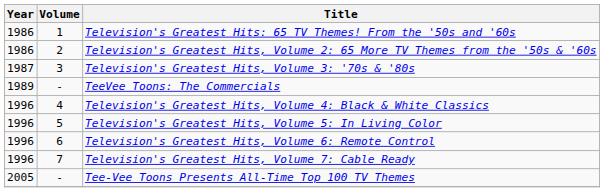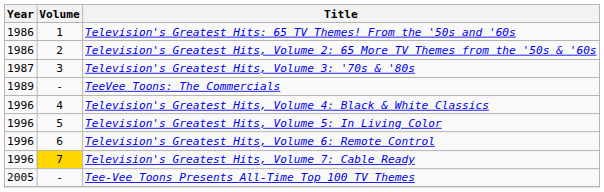(60, 159) no background -> (60, 159) gold background
